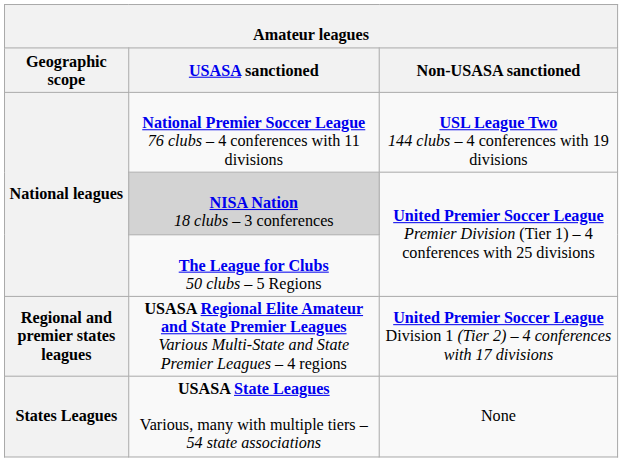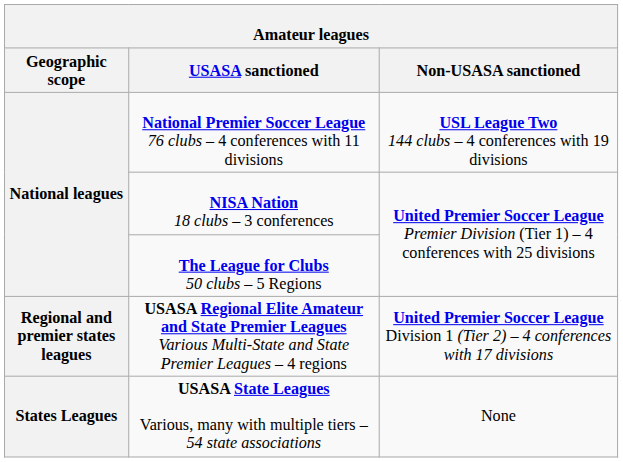(254, 212) lightgrey background -> (254, 212) no background
